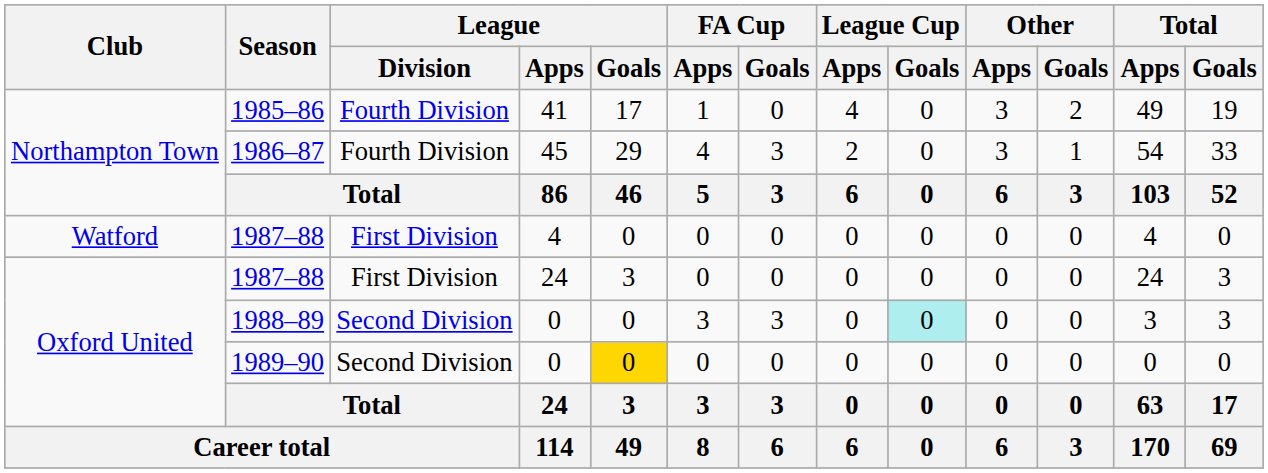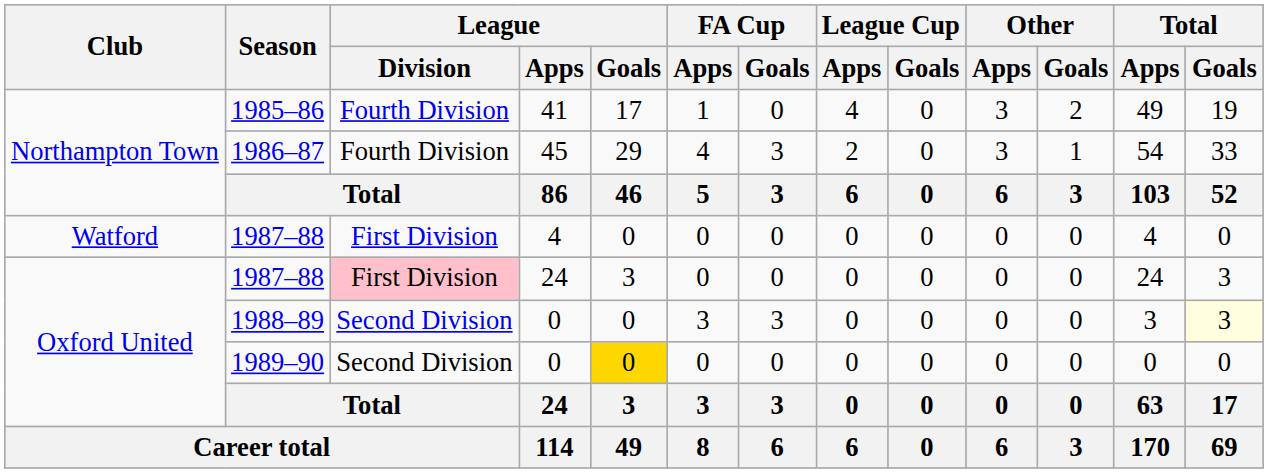(424, 278) no background -> (424, 278) pink background
(927, 320) paleturquoise background -> (927, 320) no background
(1224, 320) no background -> (1224, 320) lightyellow background
